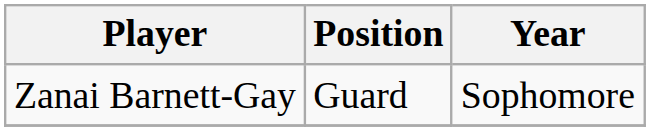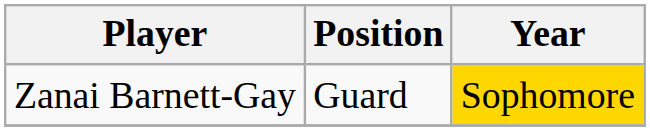(548, 94) no background -> (548, 94) gold background
